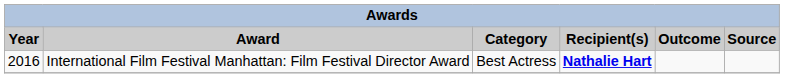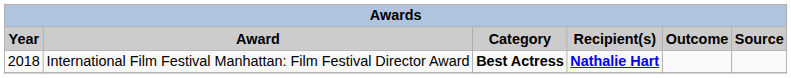(24, 61) 2016 -> (24, 61) 2018
(516, 61) normal -> (520, 61) bold
